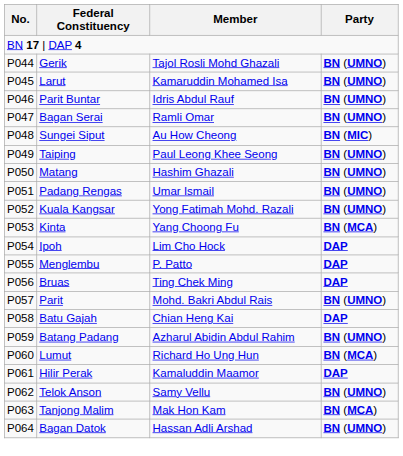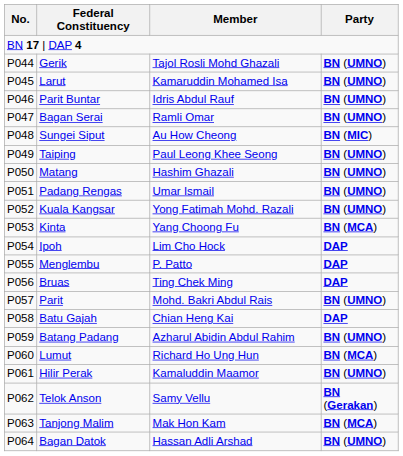(336, 373) DAP -> (355, 373) BN (UMNO)
(355, 391) BN (UMNO) -> (350, 398) BN (Gerakan)
